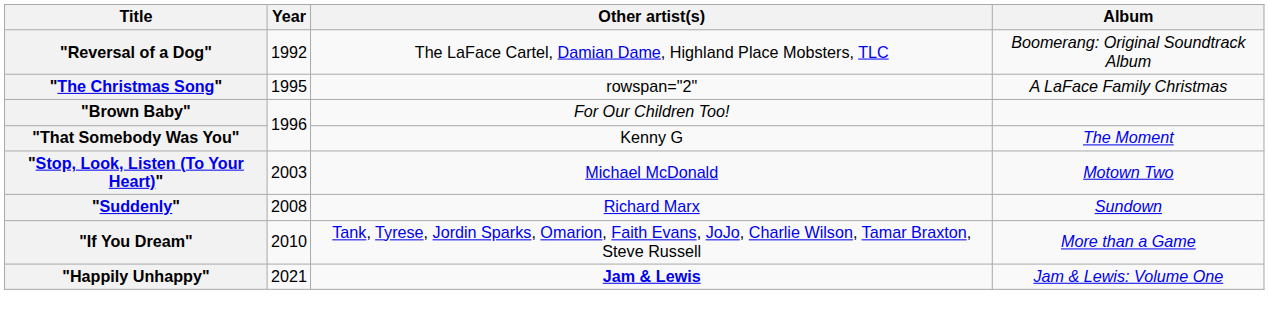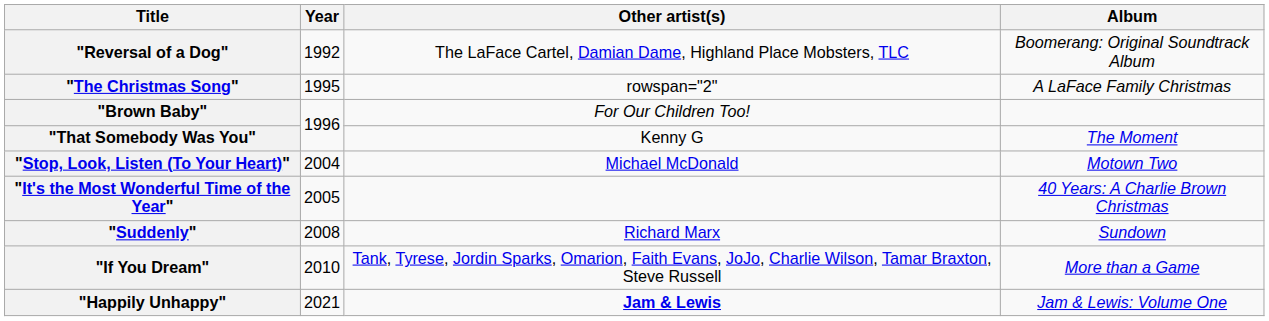(289, 172) 2003 -> (322, 163) 2004
+ row: (152, 198)
